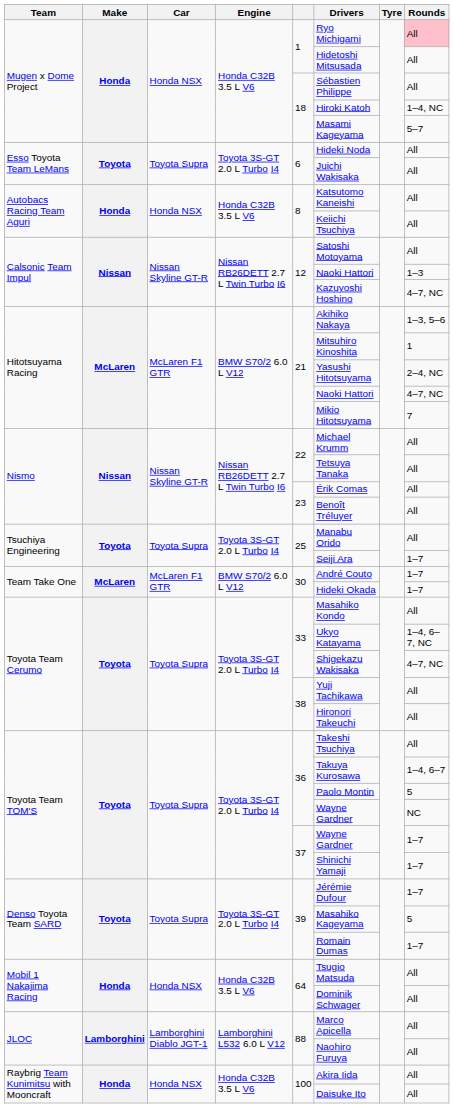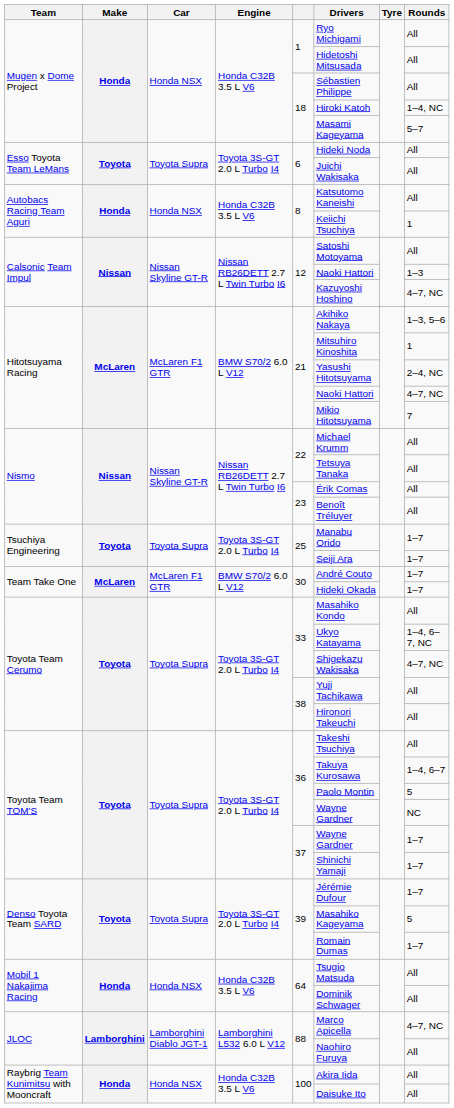(412, 33) pink background -> (412, 33) no background
(412, 224) All -> (409, 224) 1
(412, 537) All -> (415, 537) 1–7
(412, 1025) All -> (425, 1025) 4–7, NC
